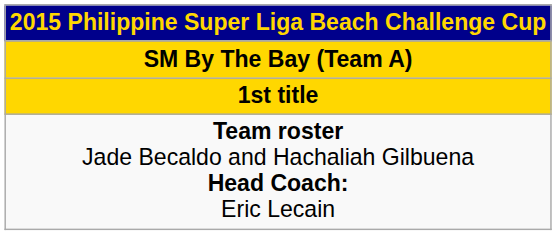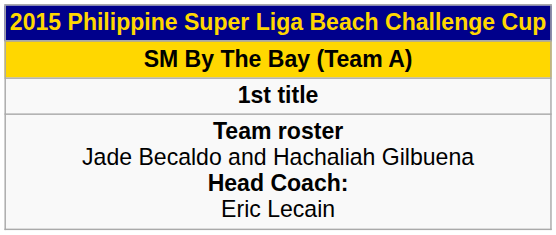(278, 95) gold background -> (278, 95) no background
